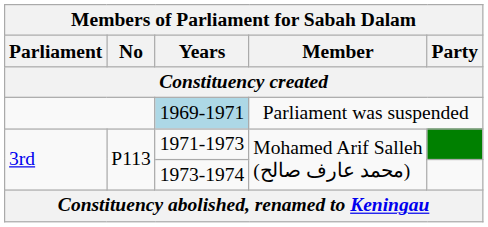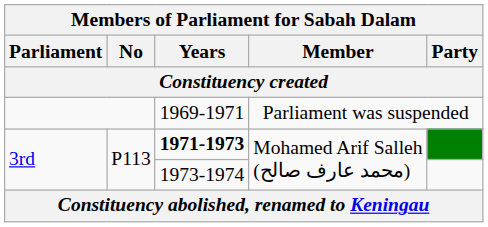(202, 112) lightblue background -> (202, 112) no background
(202, 143) normal -> (202, 143) bold
